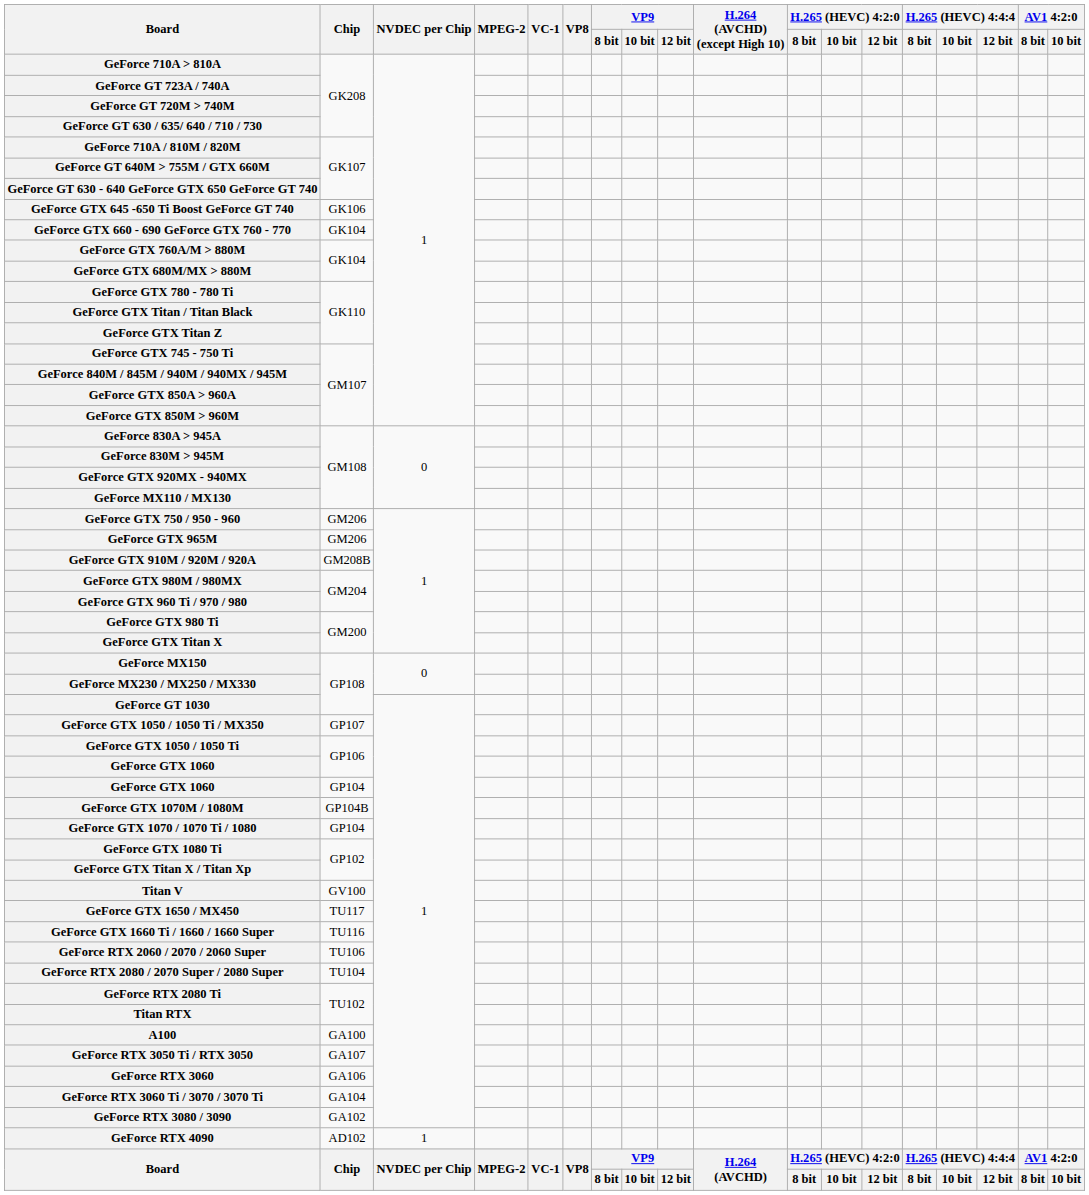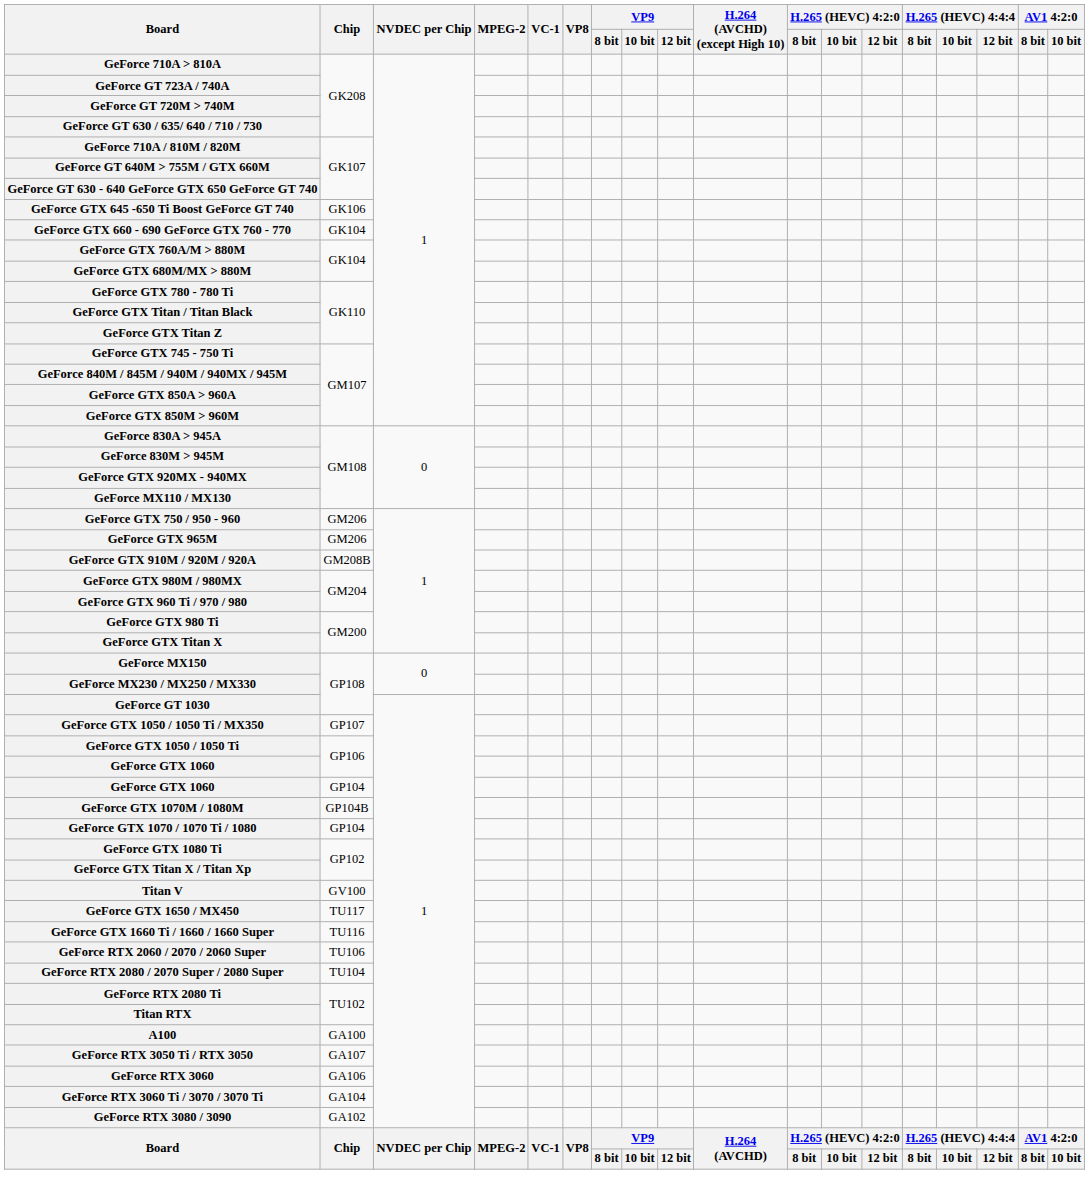- row: (162, 1137)
